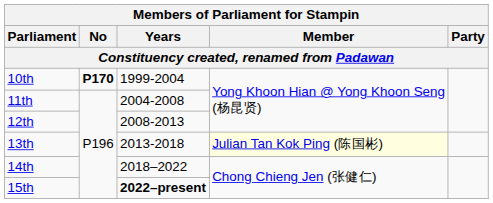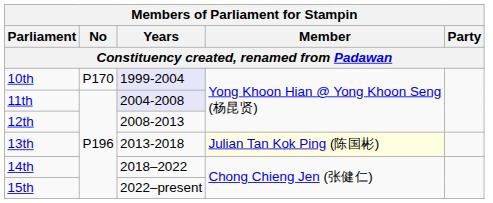(98, 79) bold -> (98, 79) normal
(152, 79) no background -> (152, 79) lavender background
(152, 100) no background -> (152, 100) lavender background
(163, 188) bold -> (161, 188) normal
